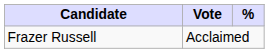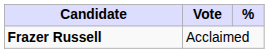(52, 37) normal -> (55, 37) bold
